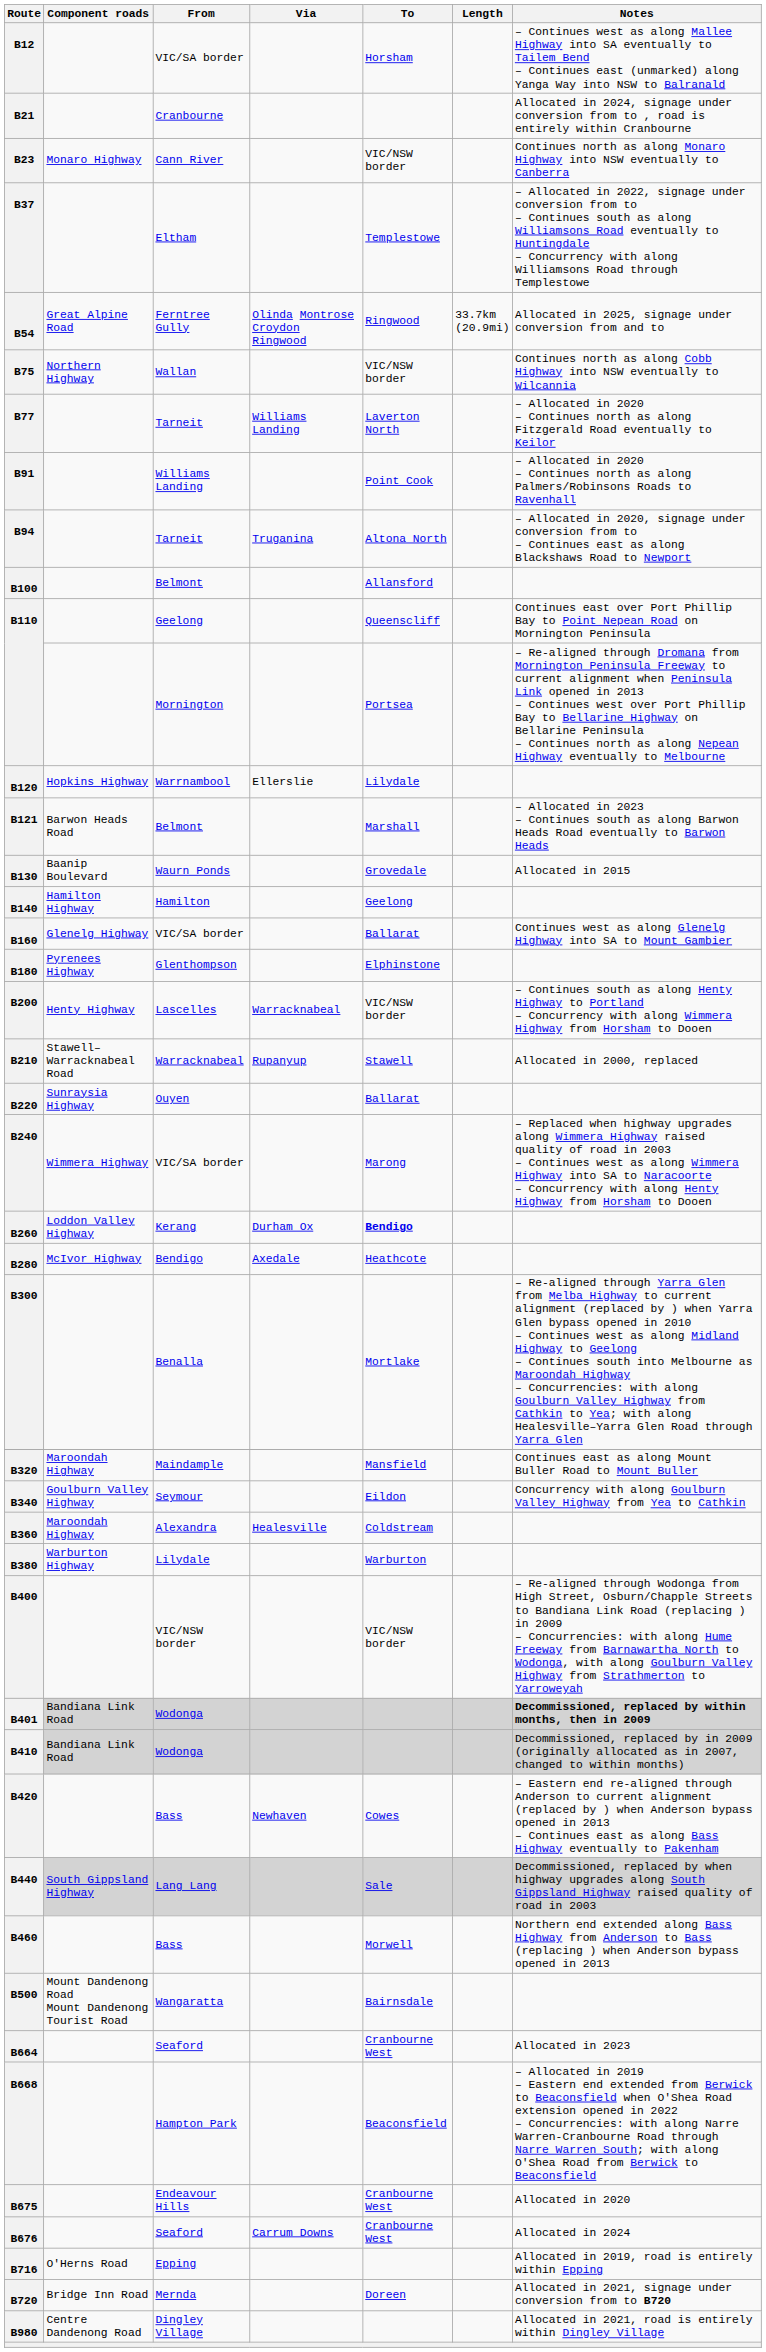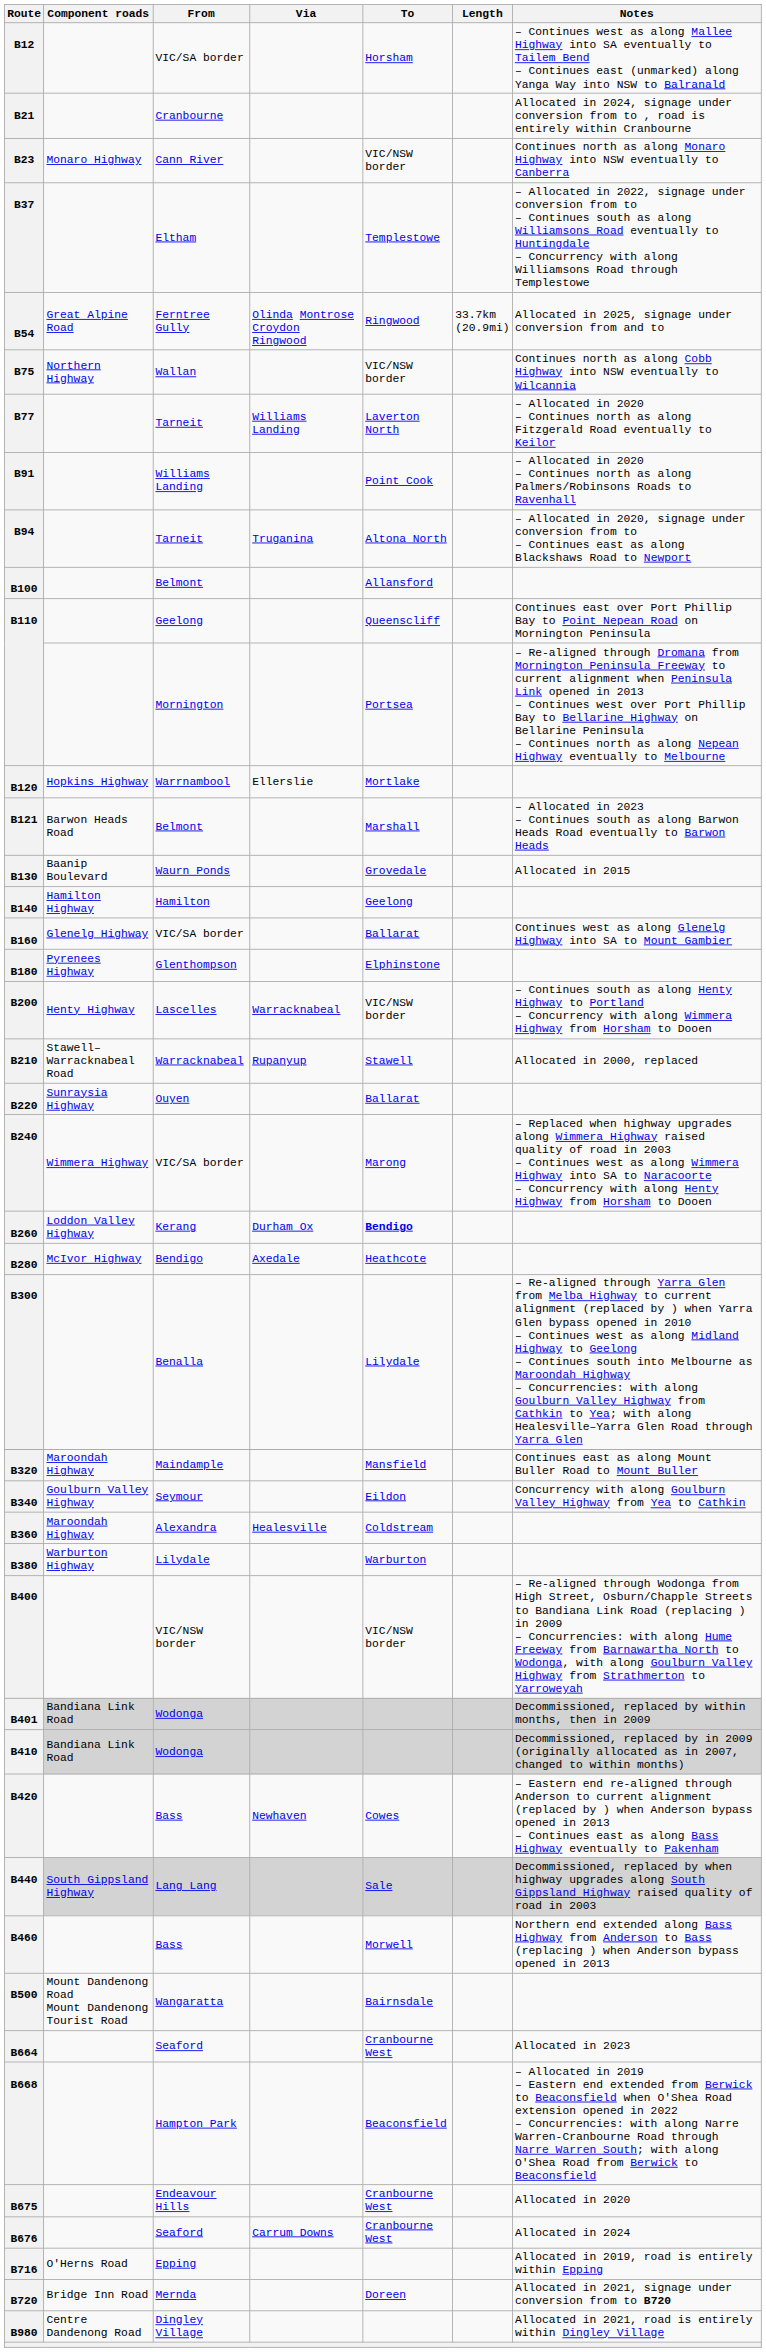(392, 782) Lilydale -> (392, 782) Mortlake
(392, 1362) Mortlake -> (392, 1362) Lilydale
(630, 1714) bold -> (630, 1714) normal
